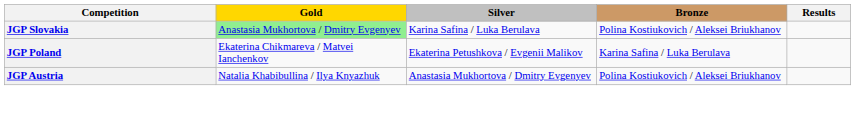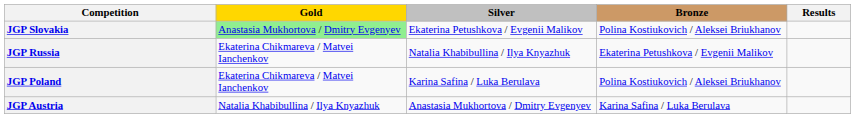(474, 30) Karina Safina / Luka Berulava -> (496, 30) Ekaterina Petushkova / Evgenii Malikov
+ row: (33, 53)
(496, 53) Ekaterina Petushkova / Evgenii Malikov -> (474, 82) Karina Safina / Luka Berulava
(665, 53) Karina Safina / Luka Berulava -> (690, 82) Polina Kostiukovich / Aleksei Briukhanov
(690, 76) Polina Kostiukovich / Aleksei Briukhanov -> (665, 105) Karina Safina / Luka Berulava
